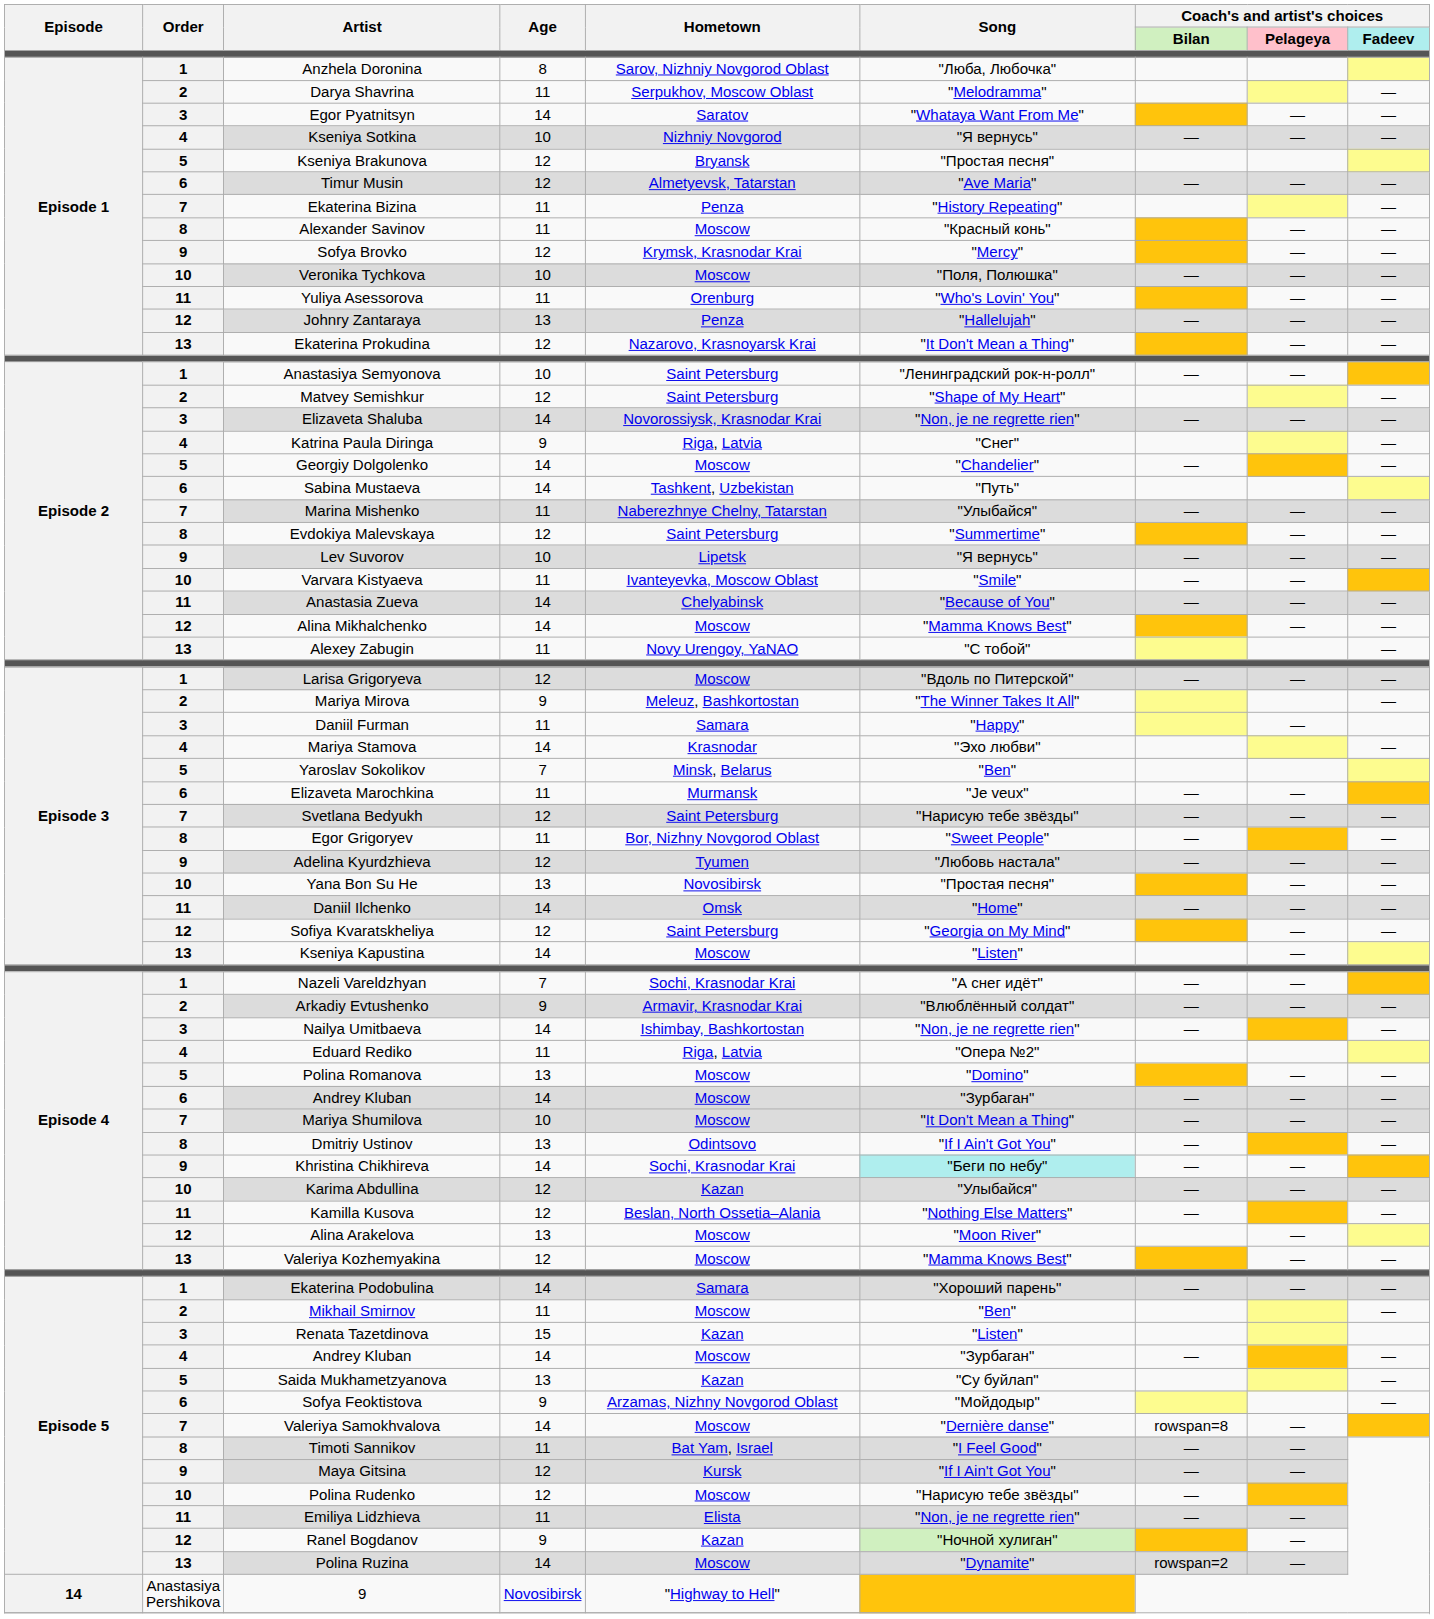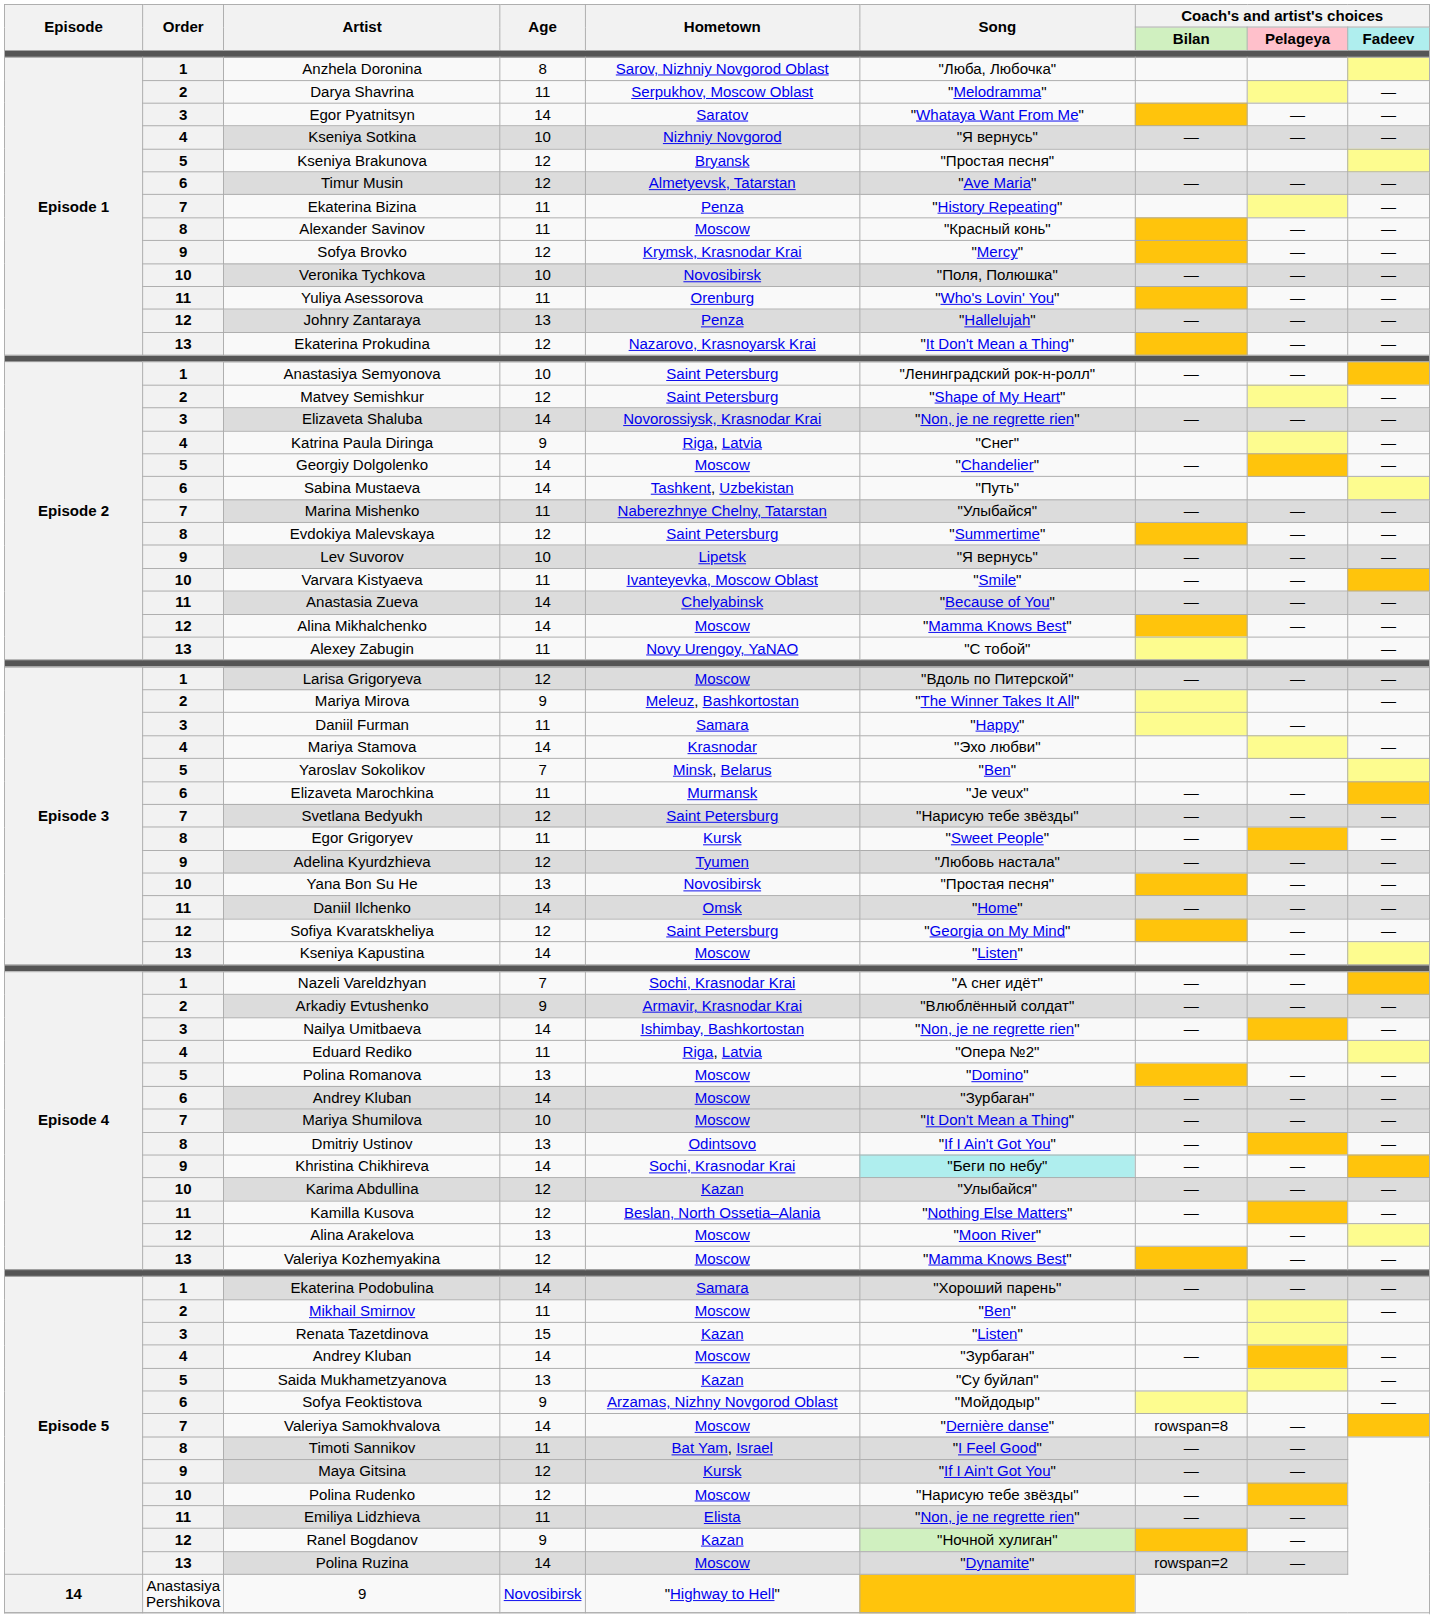(722, 275) Moscow -> (722, 275) Novosibirsk
(722, 839) Bor, Nizhny Novgorod Oblast -> (722, 839) Kursk
